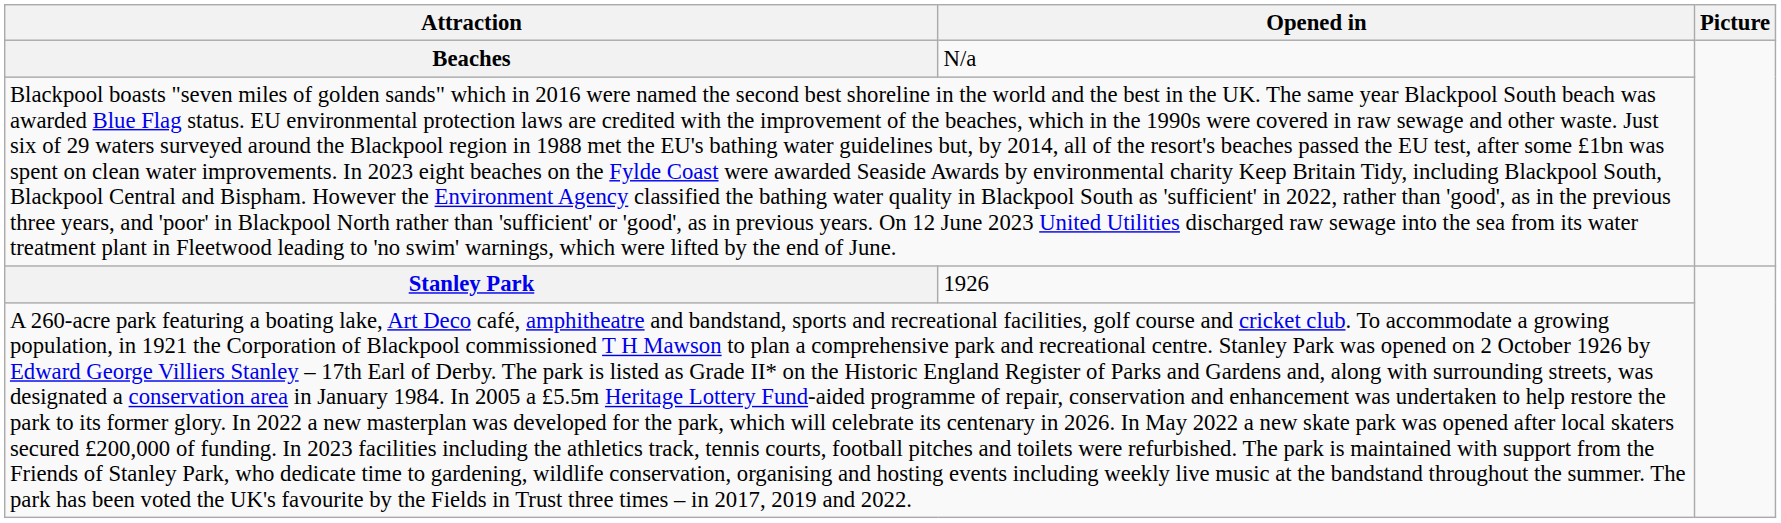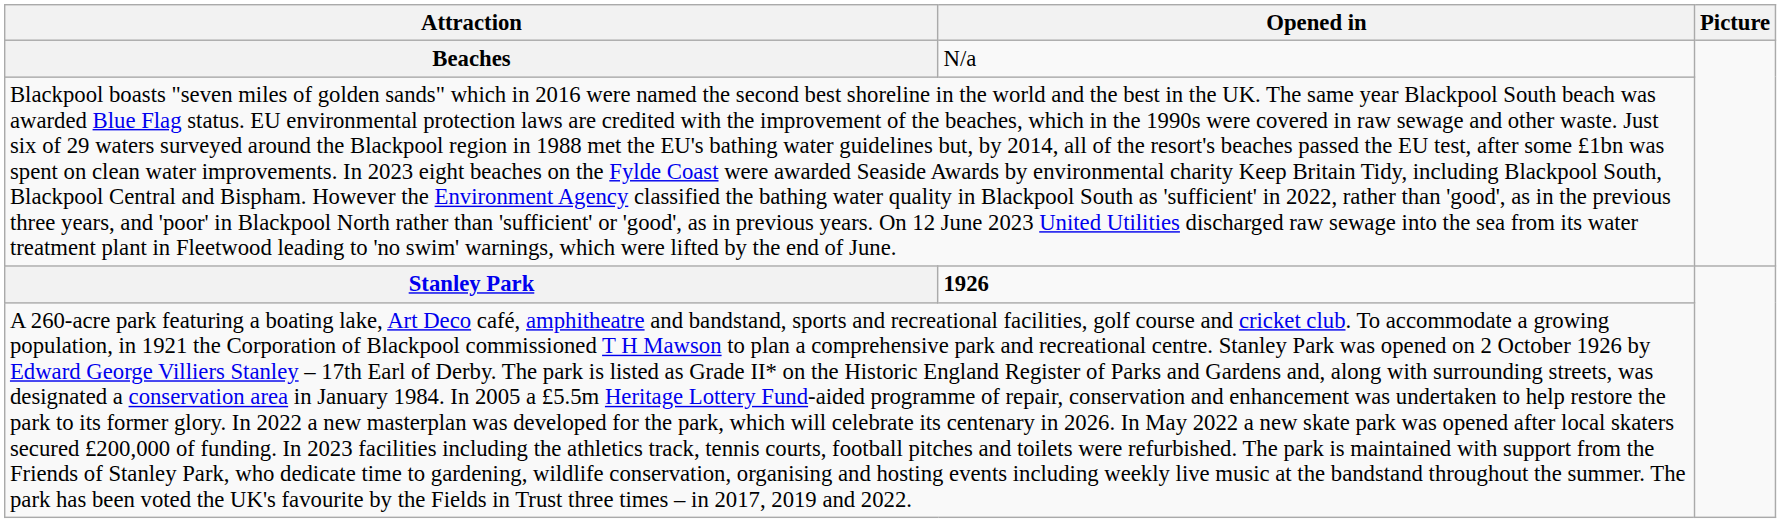(966, 283) normal -> (966, 283) bold
